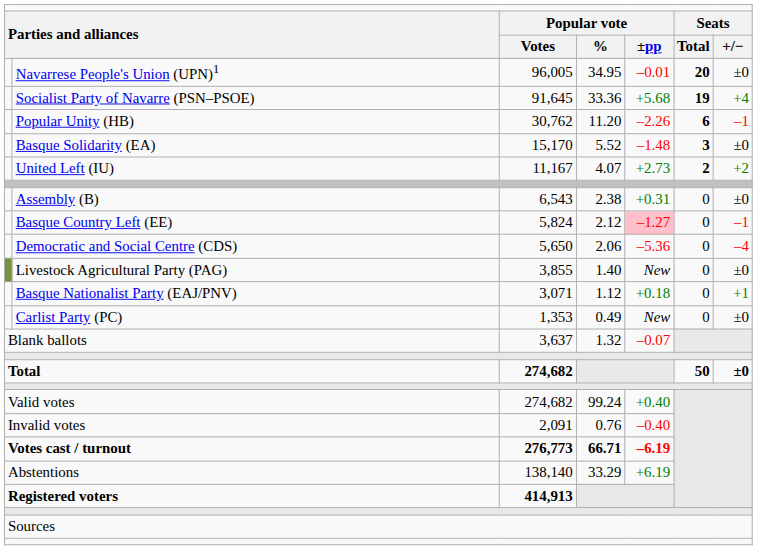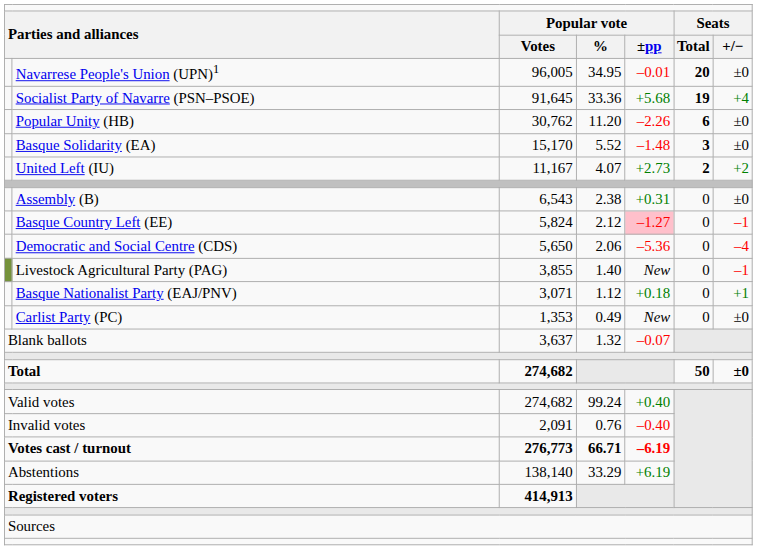(742, 121) –1 -> (741, 121) ±0
(741, 270) ±0 -> (742, 270) –1
